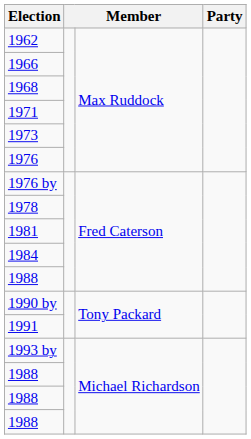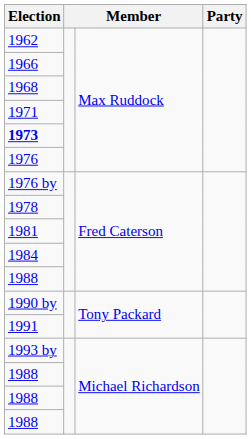(23, 135) normal -> (23, 135) bold
